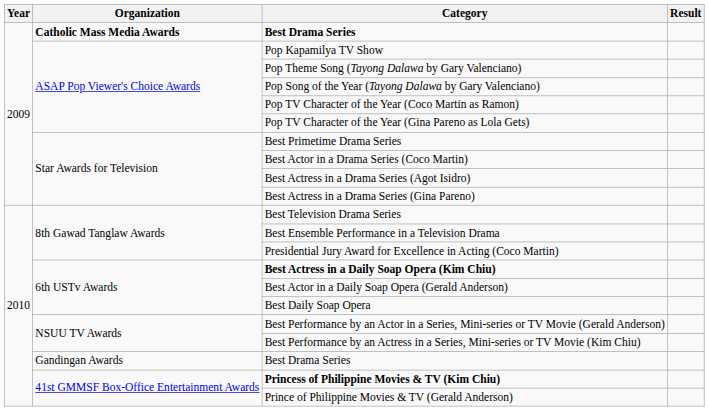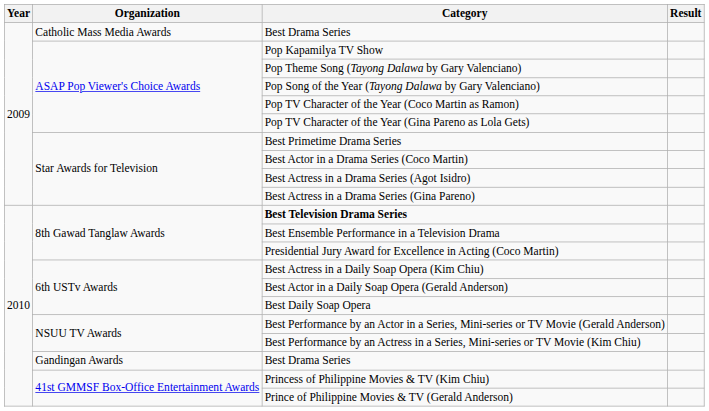(107, 31) bold -> (103, 31) normal
(310, 31) bold -> (308, 31) normal
(333, 214) normal -> (336, 214) bold
(380, 269) bold -> (374, 269) normal
(382, 379) bold -> (377, 379) normal
